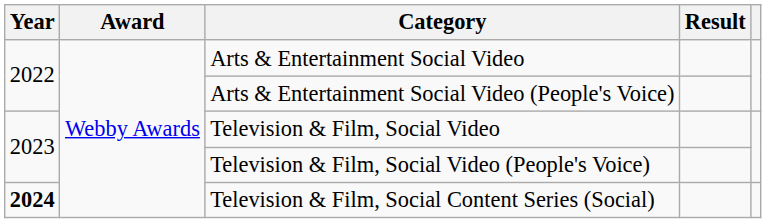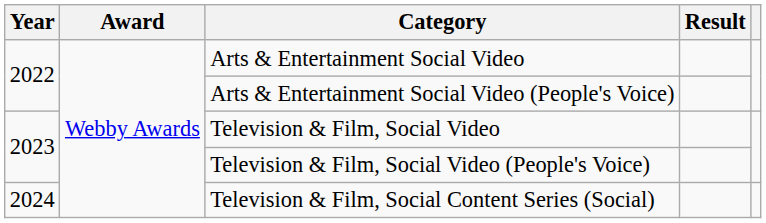(32, 199) bold -> (32, 199) normal
